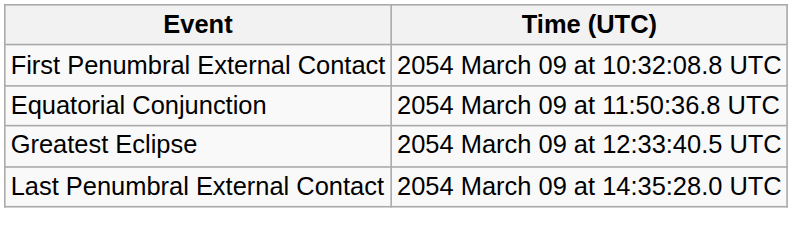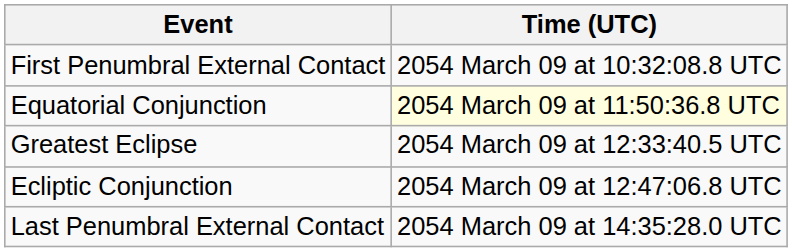(588, 105) no background -> (588, 105) lightyellow background
+ row: (122, 186)
